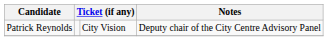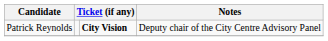(104, 28) normal -> (104, 28) bold
